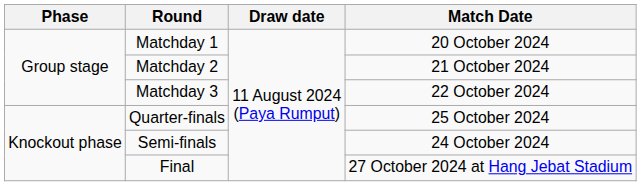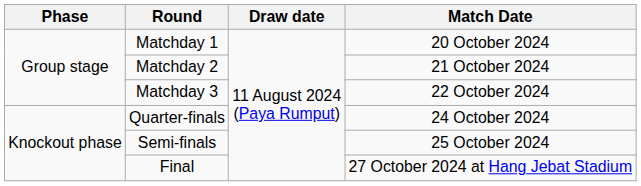(490, 117) 25 October 2024 -> (490, 117) 24 October 2024
(490, 142) 24 October 2024 -> (490, 142) 25 October 2024
